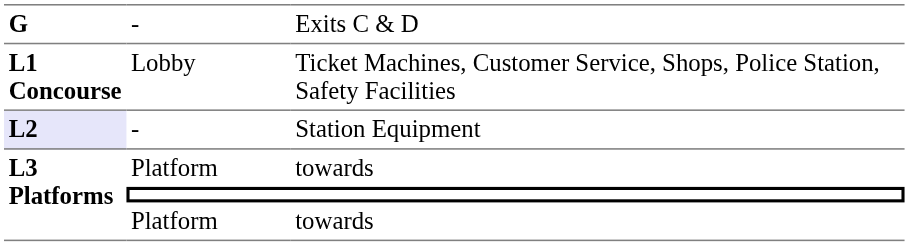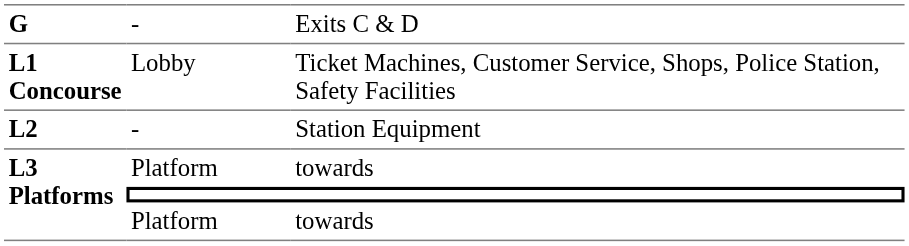(23, 129) lavender background -> (23, 129) no background
